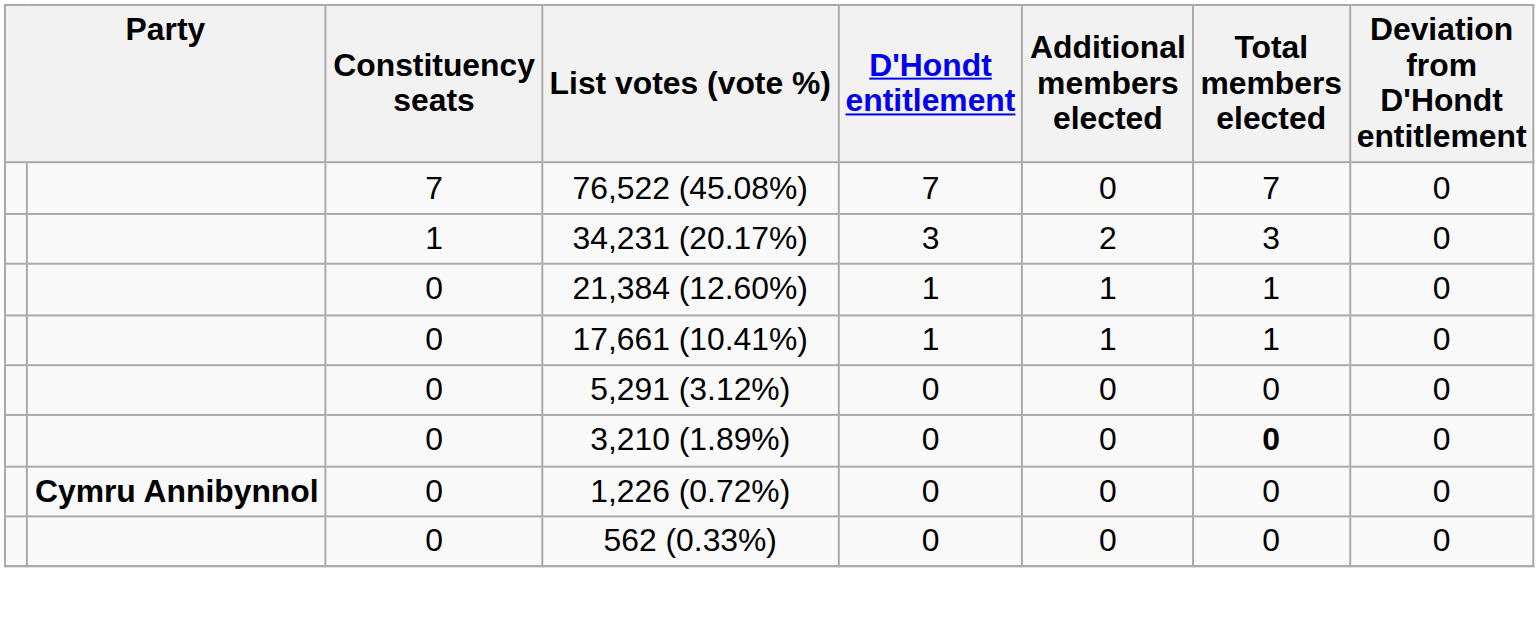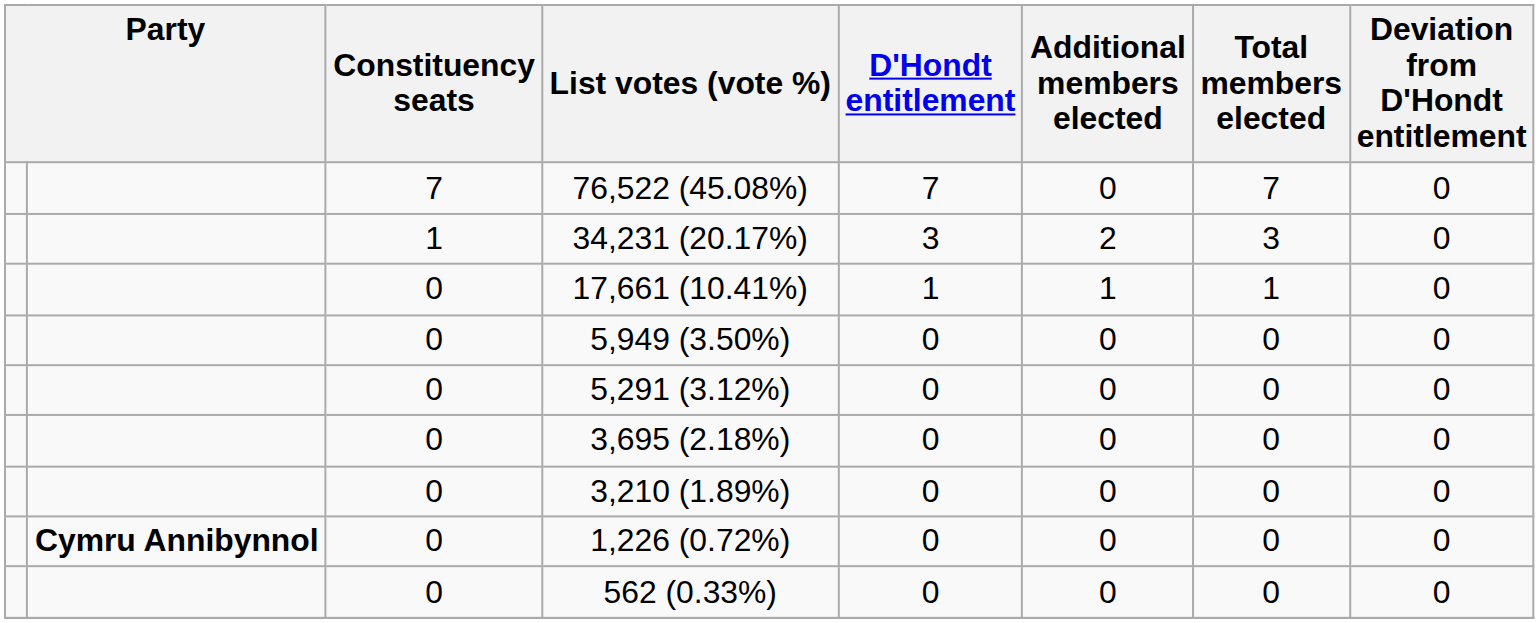- row: (690, 288)
+ row: (690, 339)
+ row: (690, 440)
(1271, 440) bold -> (1271, 490) normal
